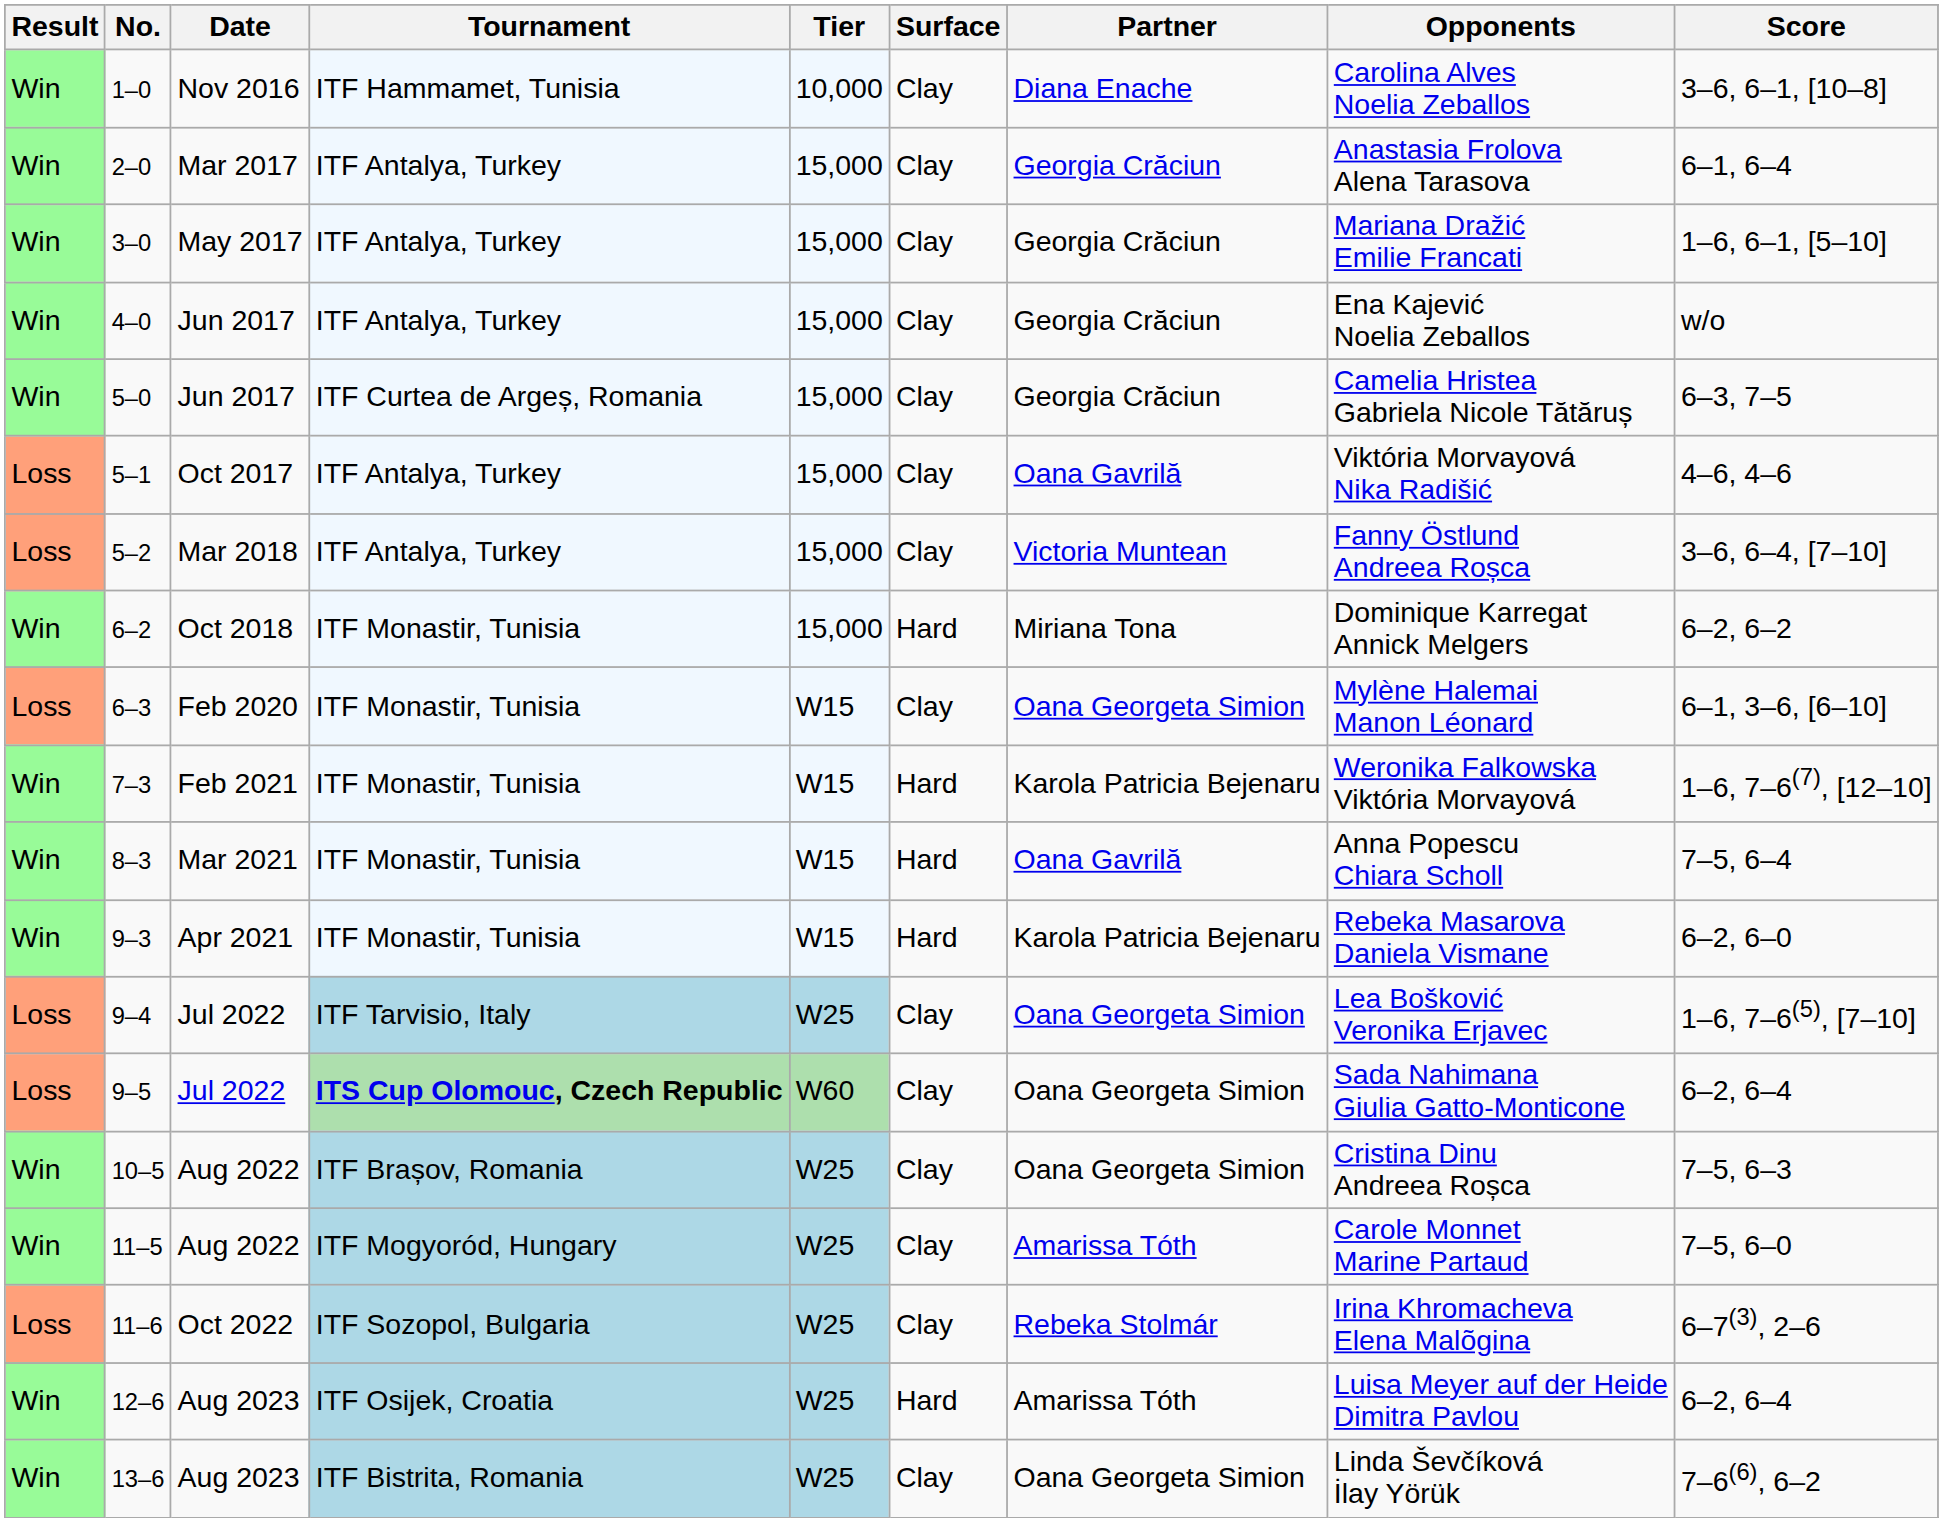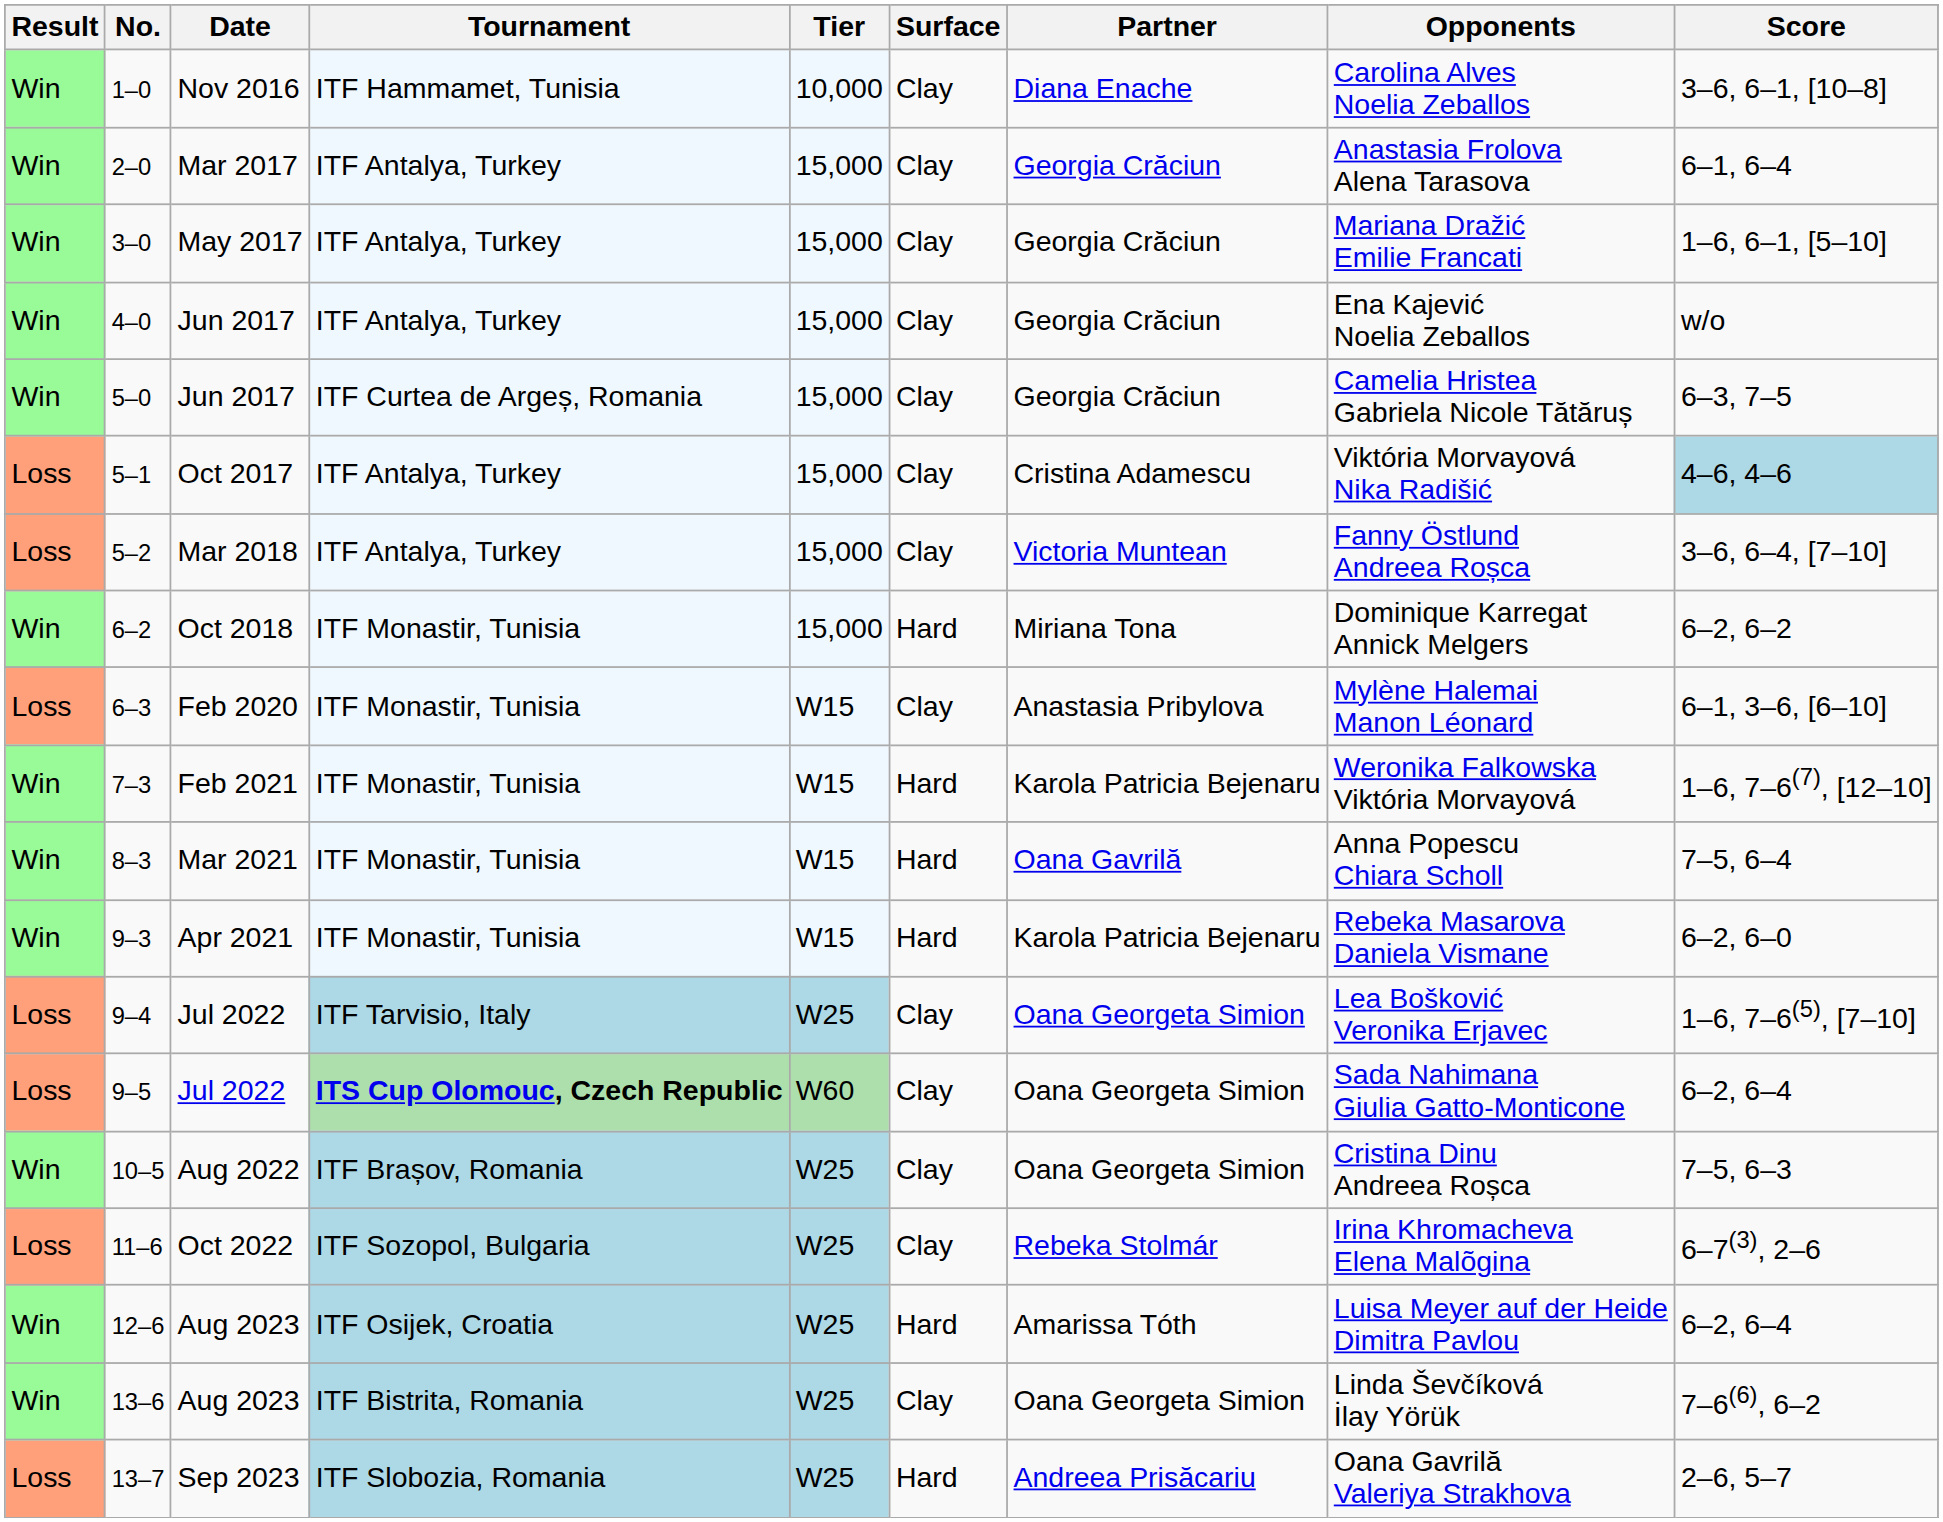(1097, 474) Oana Gavrilă -> (1132, 474) Cristina Adamescu
(1736, 474) no background -> (1736, 474) lightblue background
(1159, 705) Oana Georgeta Simion -> (1139, 705) Anastasia Pribylova
- row: (137, 1248)
+ row: (138, 1479)
